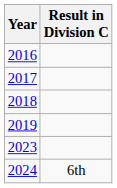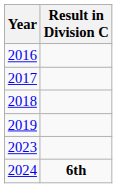(76, 170) normal -> (76, 170) bold
